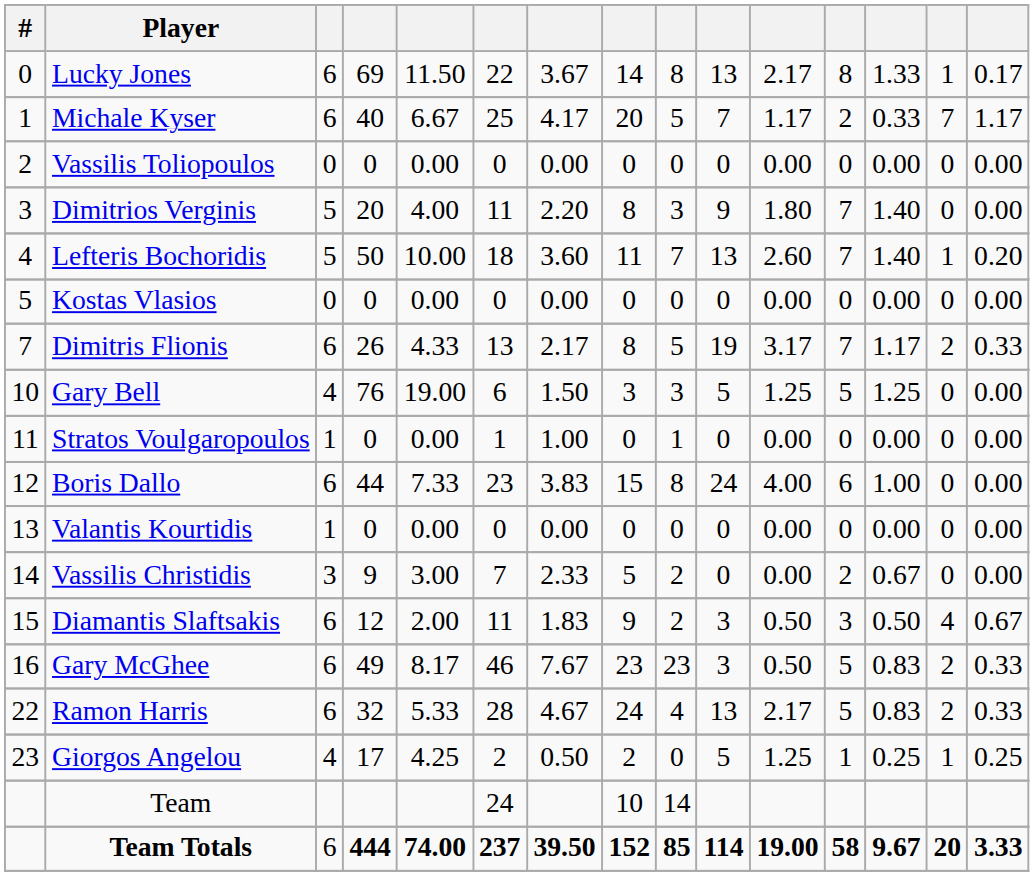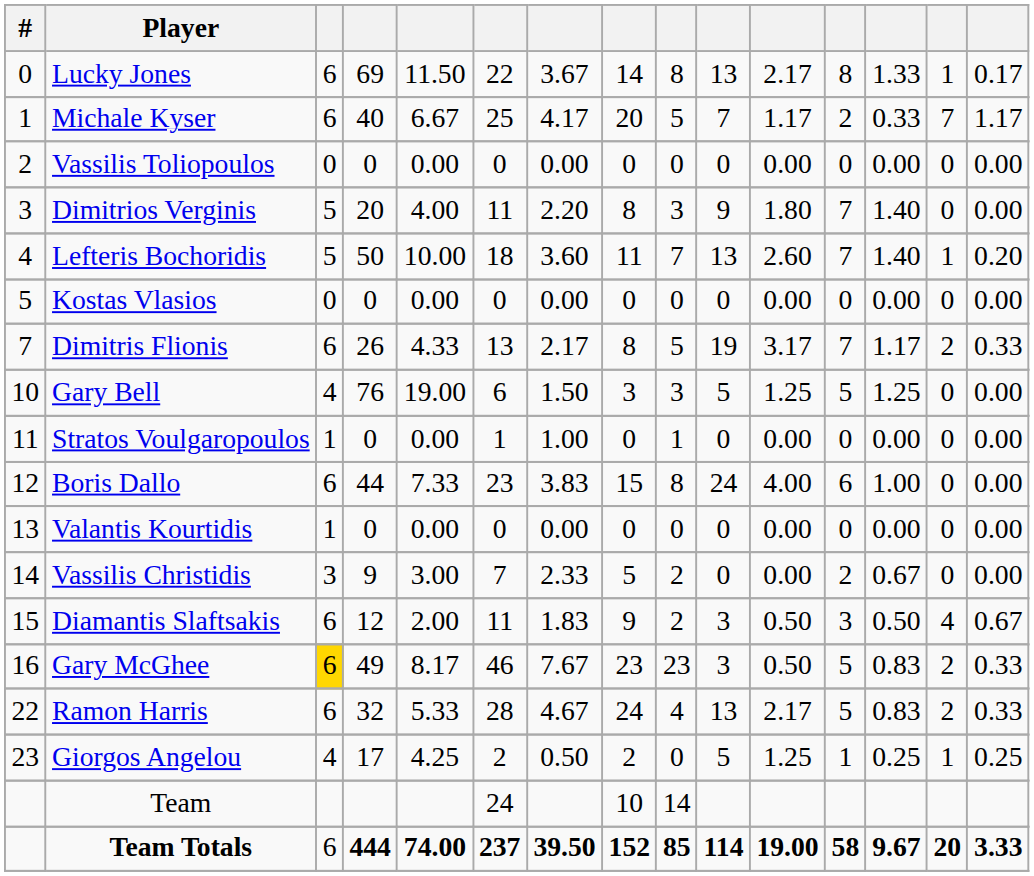(330, 666) no background -> (330, 666) gold background
